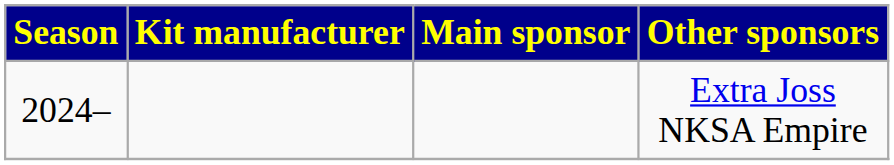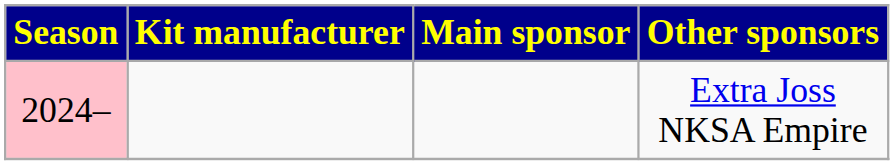(66, 109) no background -> (66, 109) pink background
